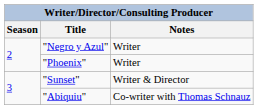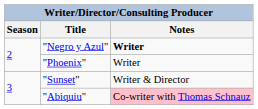(127, 46) normal -> (129, 46) bold
(182, 96) no background -> (182, 96) pink background
